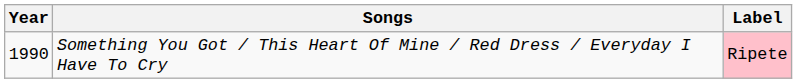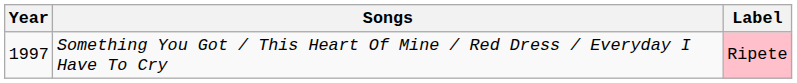(29, 55) 1990 -> (29, 55) 1997
